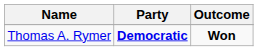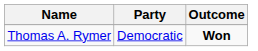(152, 35) bold -> (150, 35) normal
